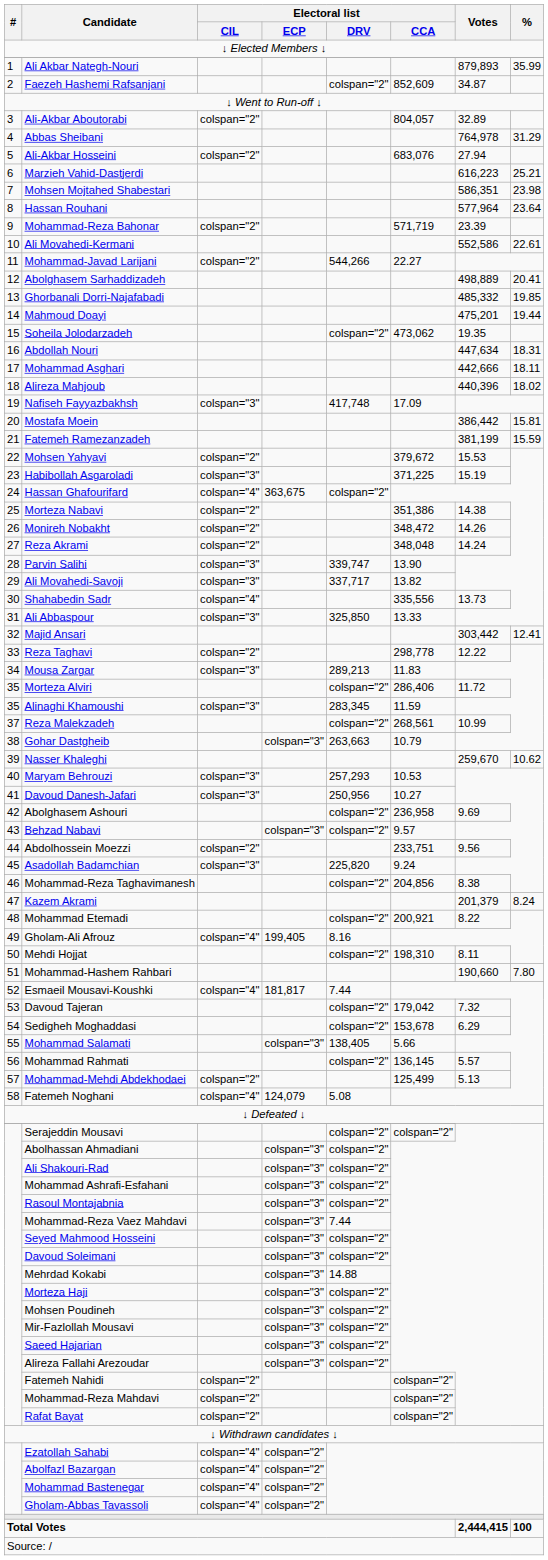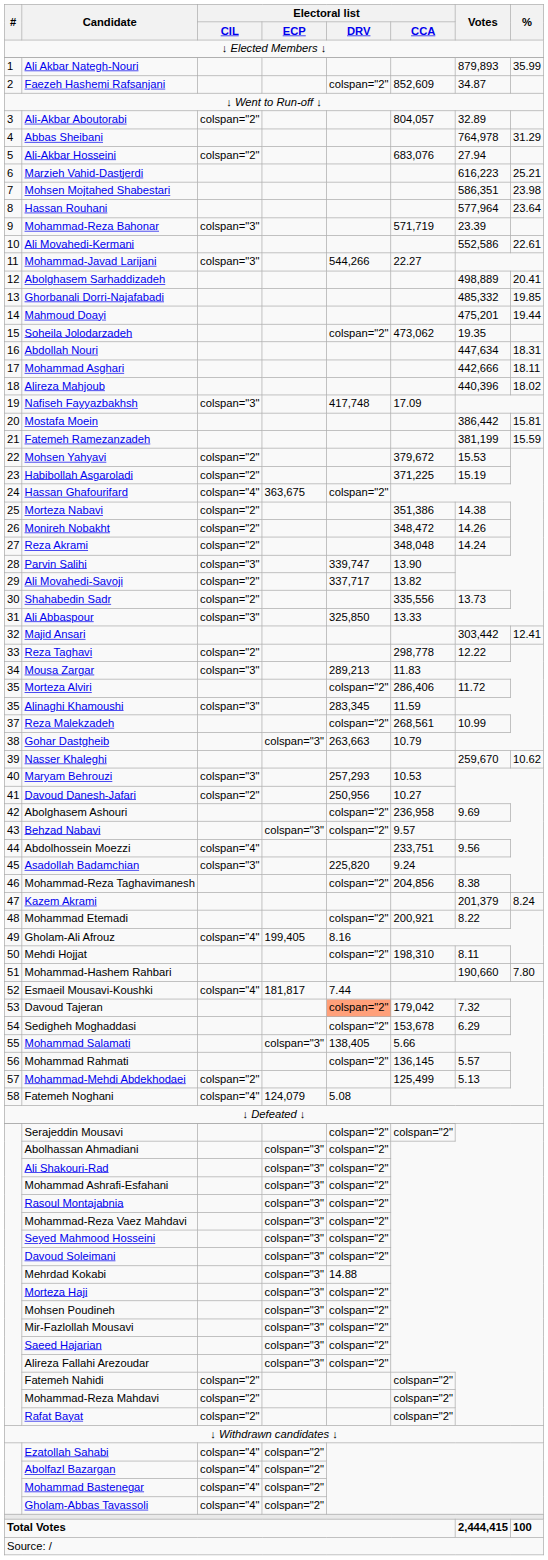(230, 226) colspan="2" -> (230, 226) colspan="3"
(230, 262) colspan="2" -> (230, 262) colspan="3"
(230, 475) colspan="3" -> (230, 475) colspan="2"
(230, 581) colspan="3" -> (230, 581) colspan="2"
(230, 599) colspan="4" -> (230, 599) colspan="2"
(230, 794) colspan="3" -> (230, 794) colspan="2"
(230, 848) colspan="2" -> (230, 848) colspan="4"
(359, 1008) no background -> (359, 1008) lightsalmon background
(340, 1221) 7.44 -> (359, 1221) colspan="2"
